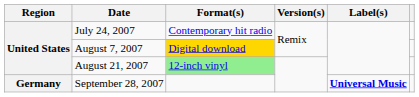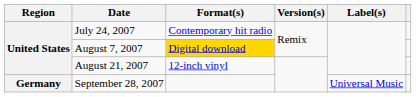(198, 65) lightgreen background -> (198, 65) no background
(368, 83) bold -> (366, 83) normal
